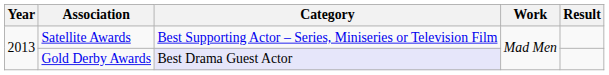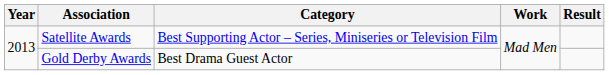(225, 59) lavender background -> (225, 59) no background
